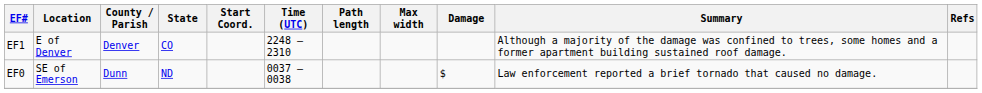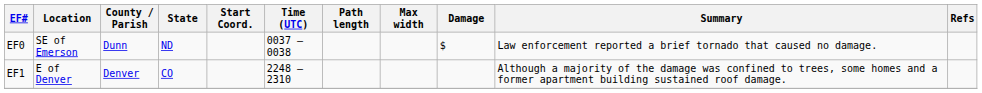rows swapped: (16, 46) <-> (16, 74)
